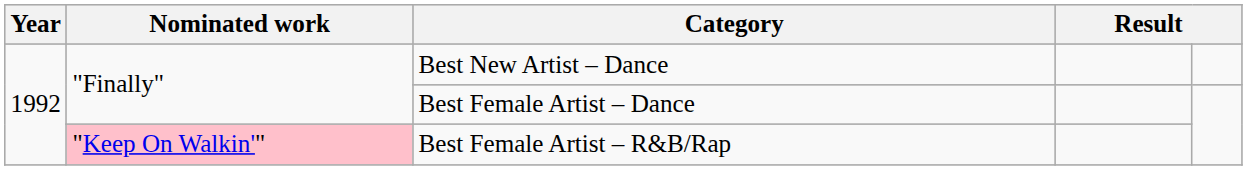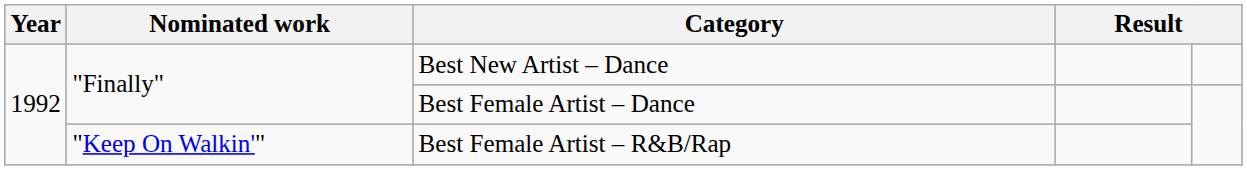(169, 143) pink background -> (169, 143) no background
